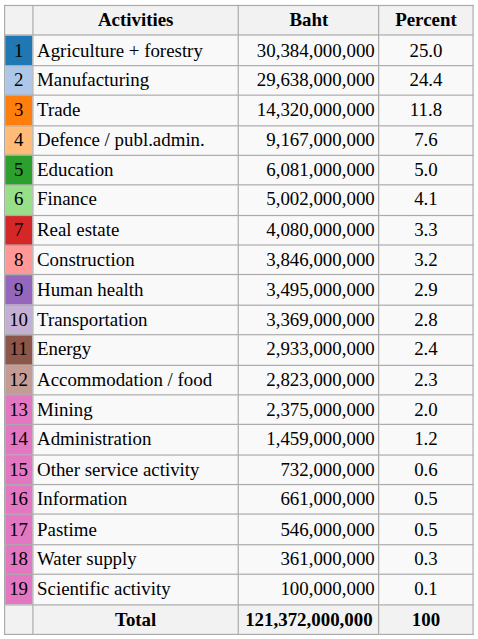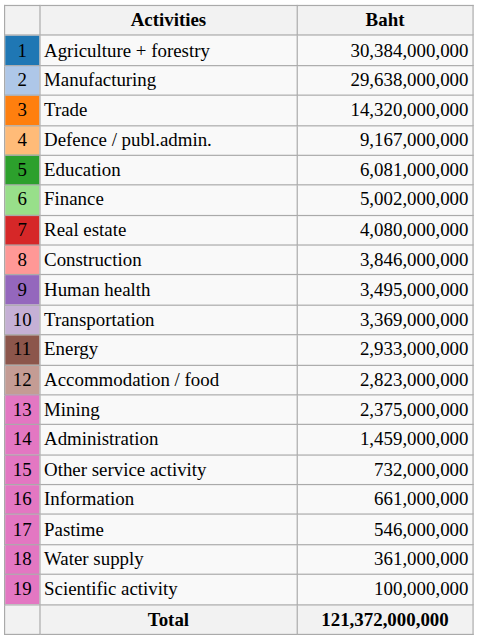- column: (426, 20)
